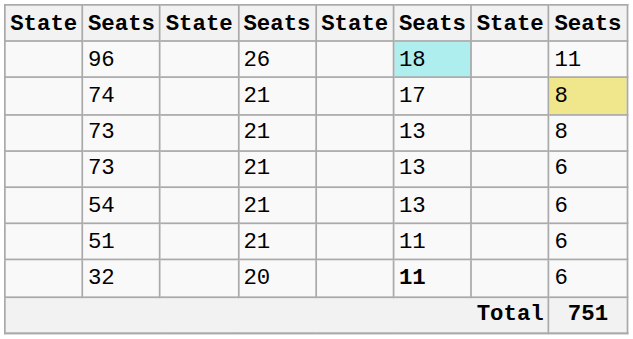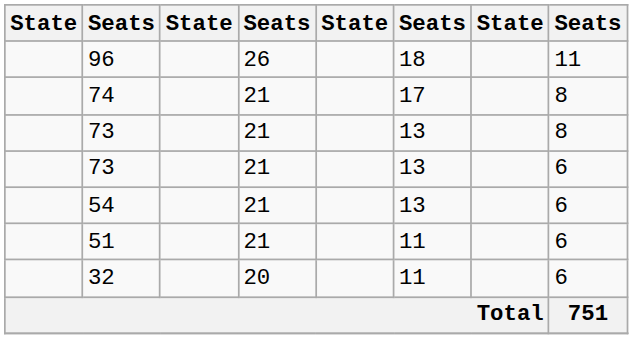(412, 60) paleturquoise background -> (412, 60) no background
(561, 96) khaki background -> (561, 96) no background
(412, 278) bold -> (412, 278) normal
